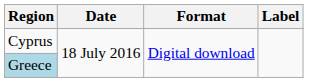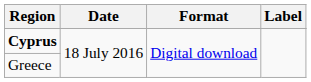(30, 41) normal -> (32, 41) bold
(30, 65) lightblue background -> (30, 65) no background
